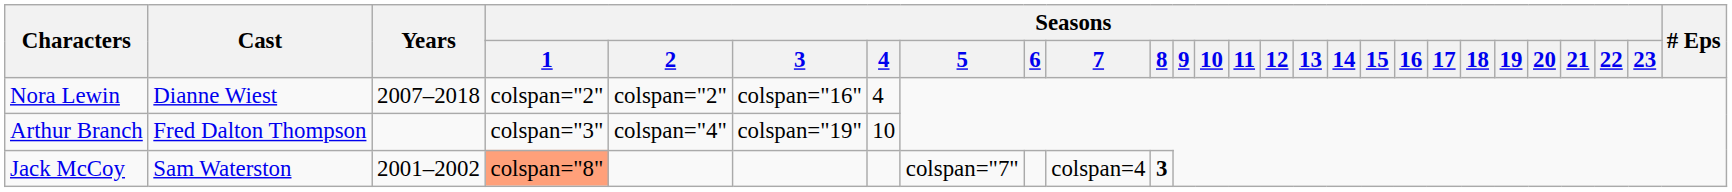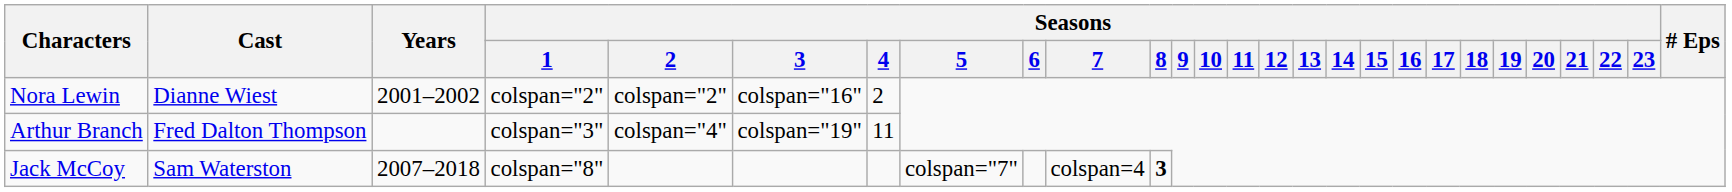(428, 95) 2007–2018 -> (428, 95) 2001–2002
(878, 95) 4 -> (878, 95) 2
(884, 131) 10 -> (883, 131) 11
(428, 167) 2001–2002 -> (428, 167) 2007–2018
(547, 167) lightsalmon background -> (547, 167) no background
